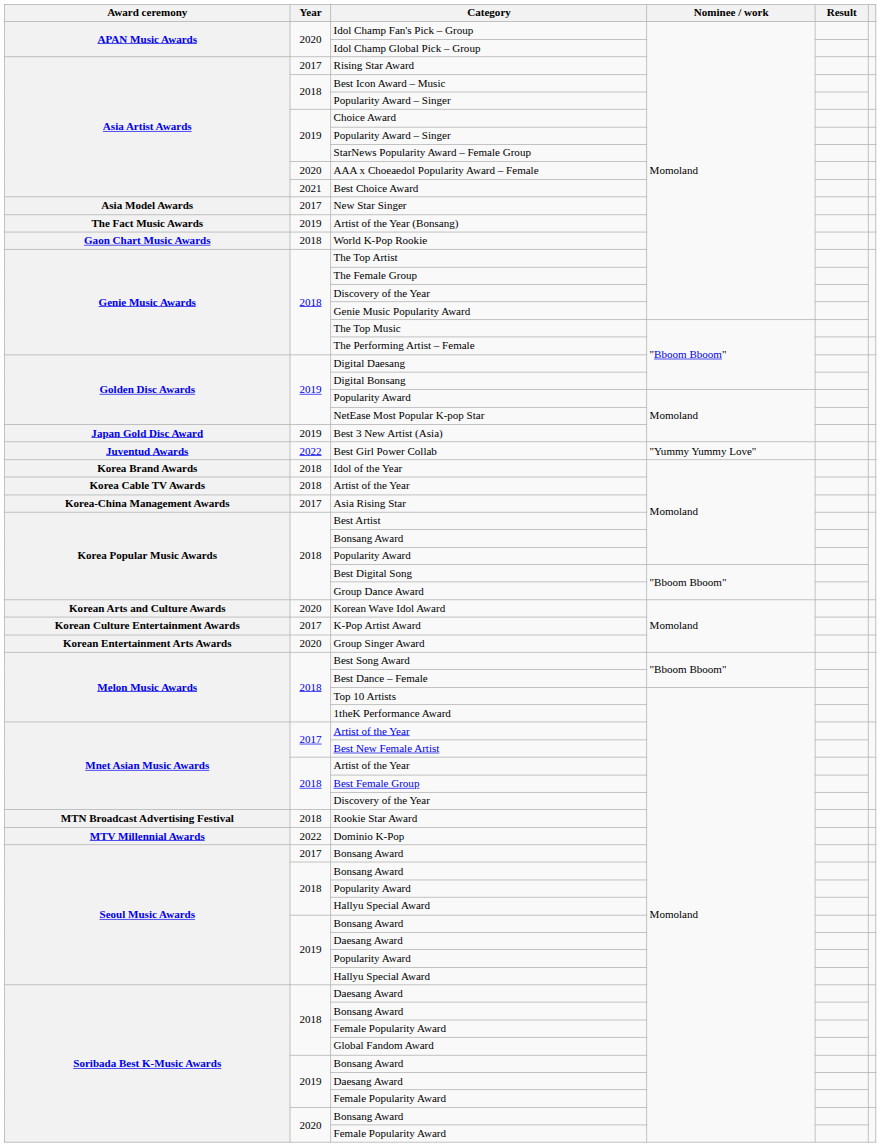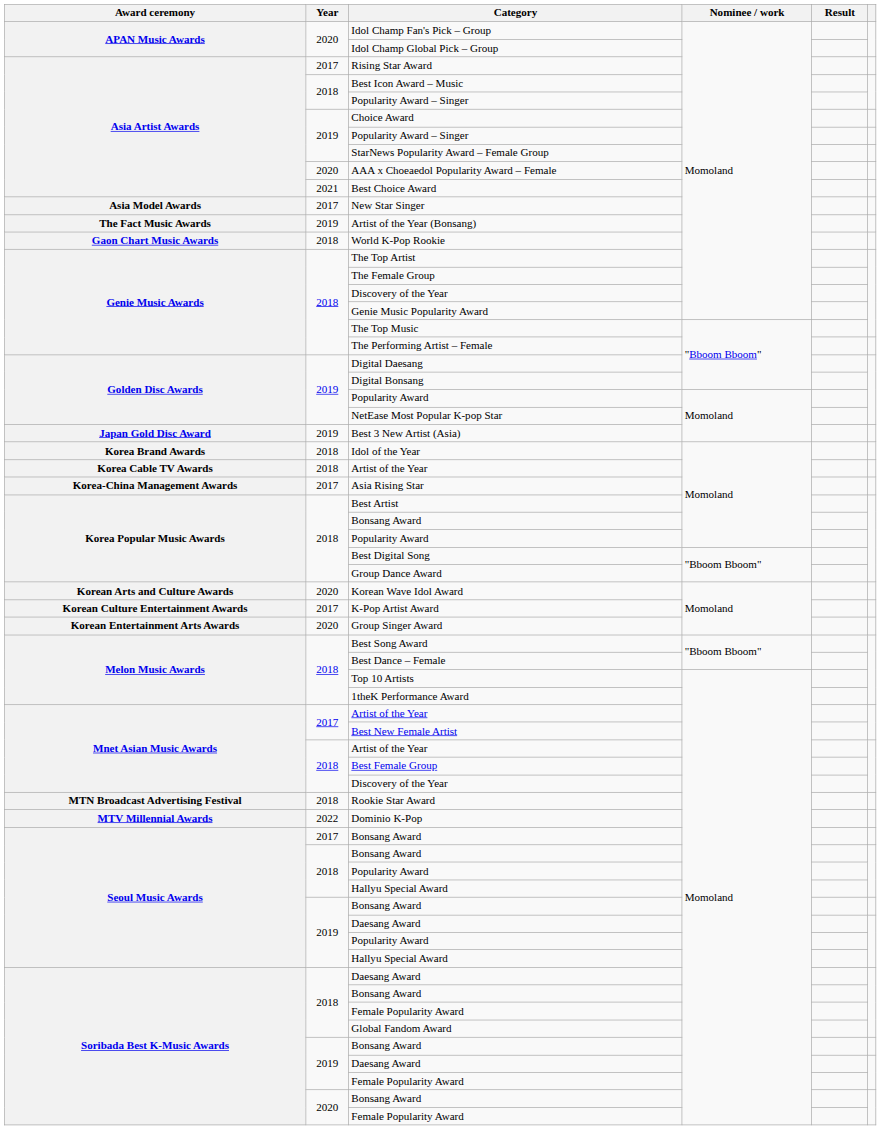- row: (311, 450)
